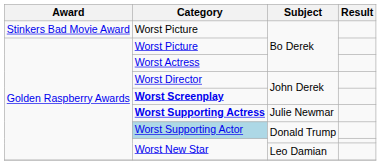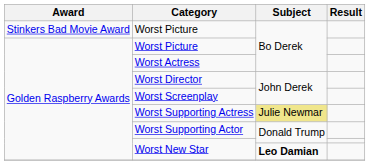(179, 96) bold -> (176, 96) normal
(200, 113) bold -> (194, 113) normal
(302, 113) no background -> (291, 113) khaki background
(189, 130) lightblue background -> (189, 130) no background
(298, 151) normal -> (288, 151) bold
